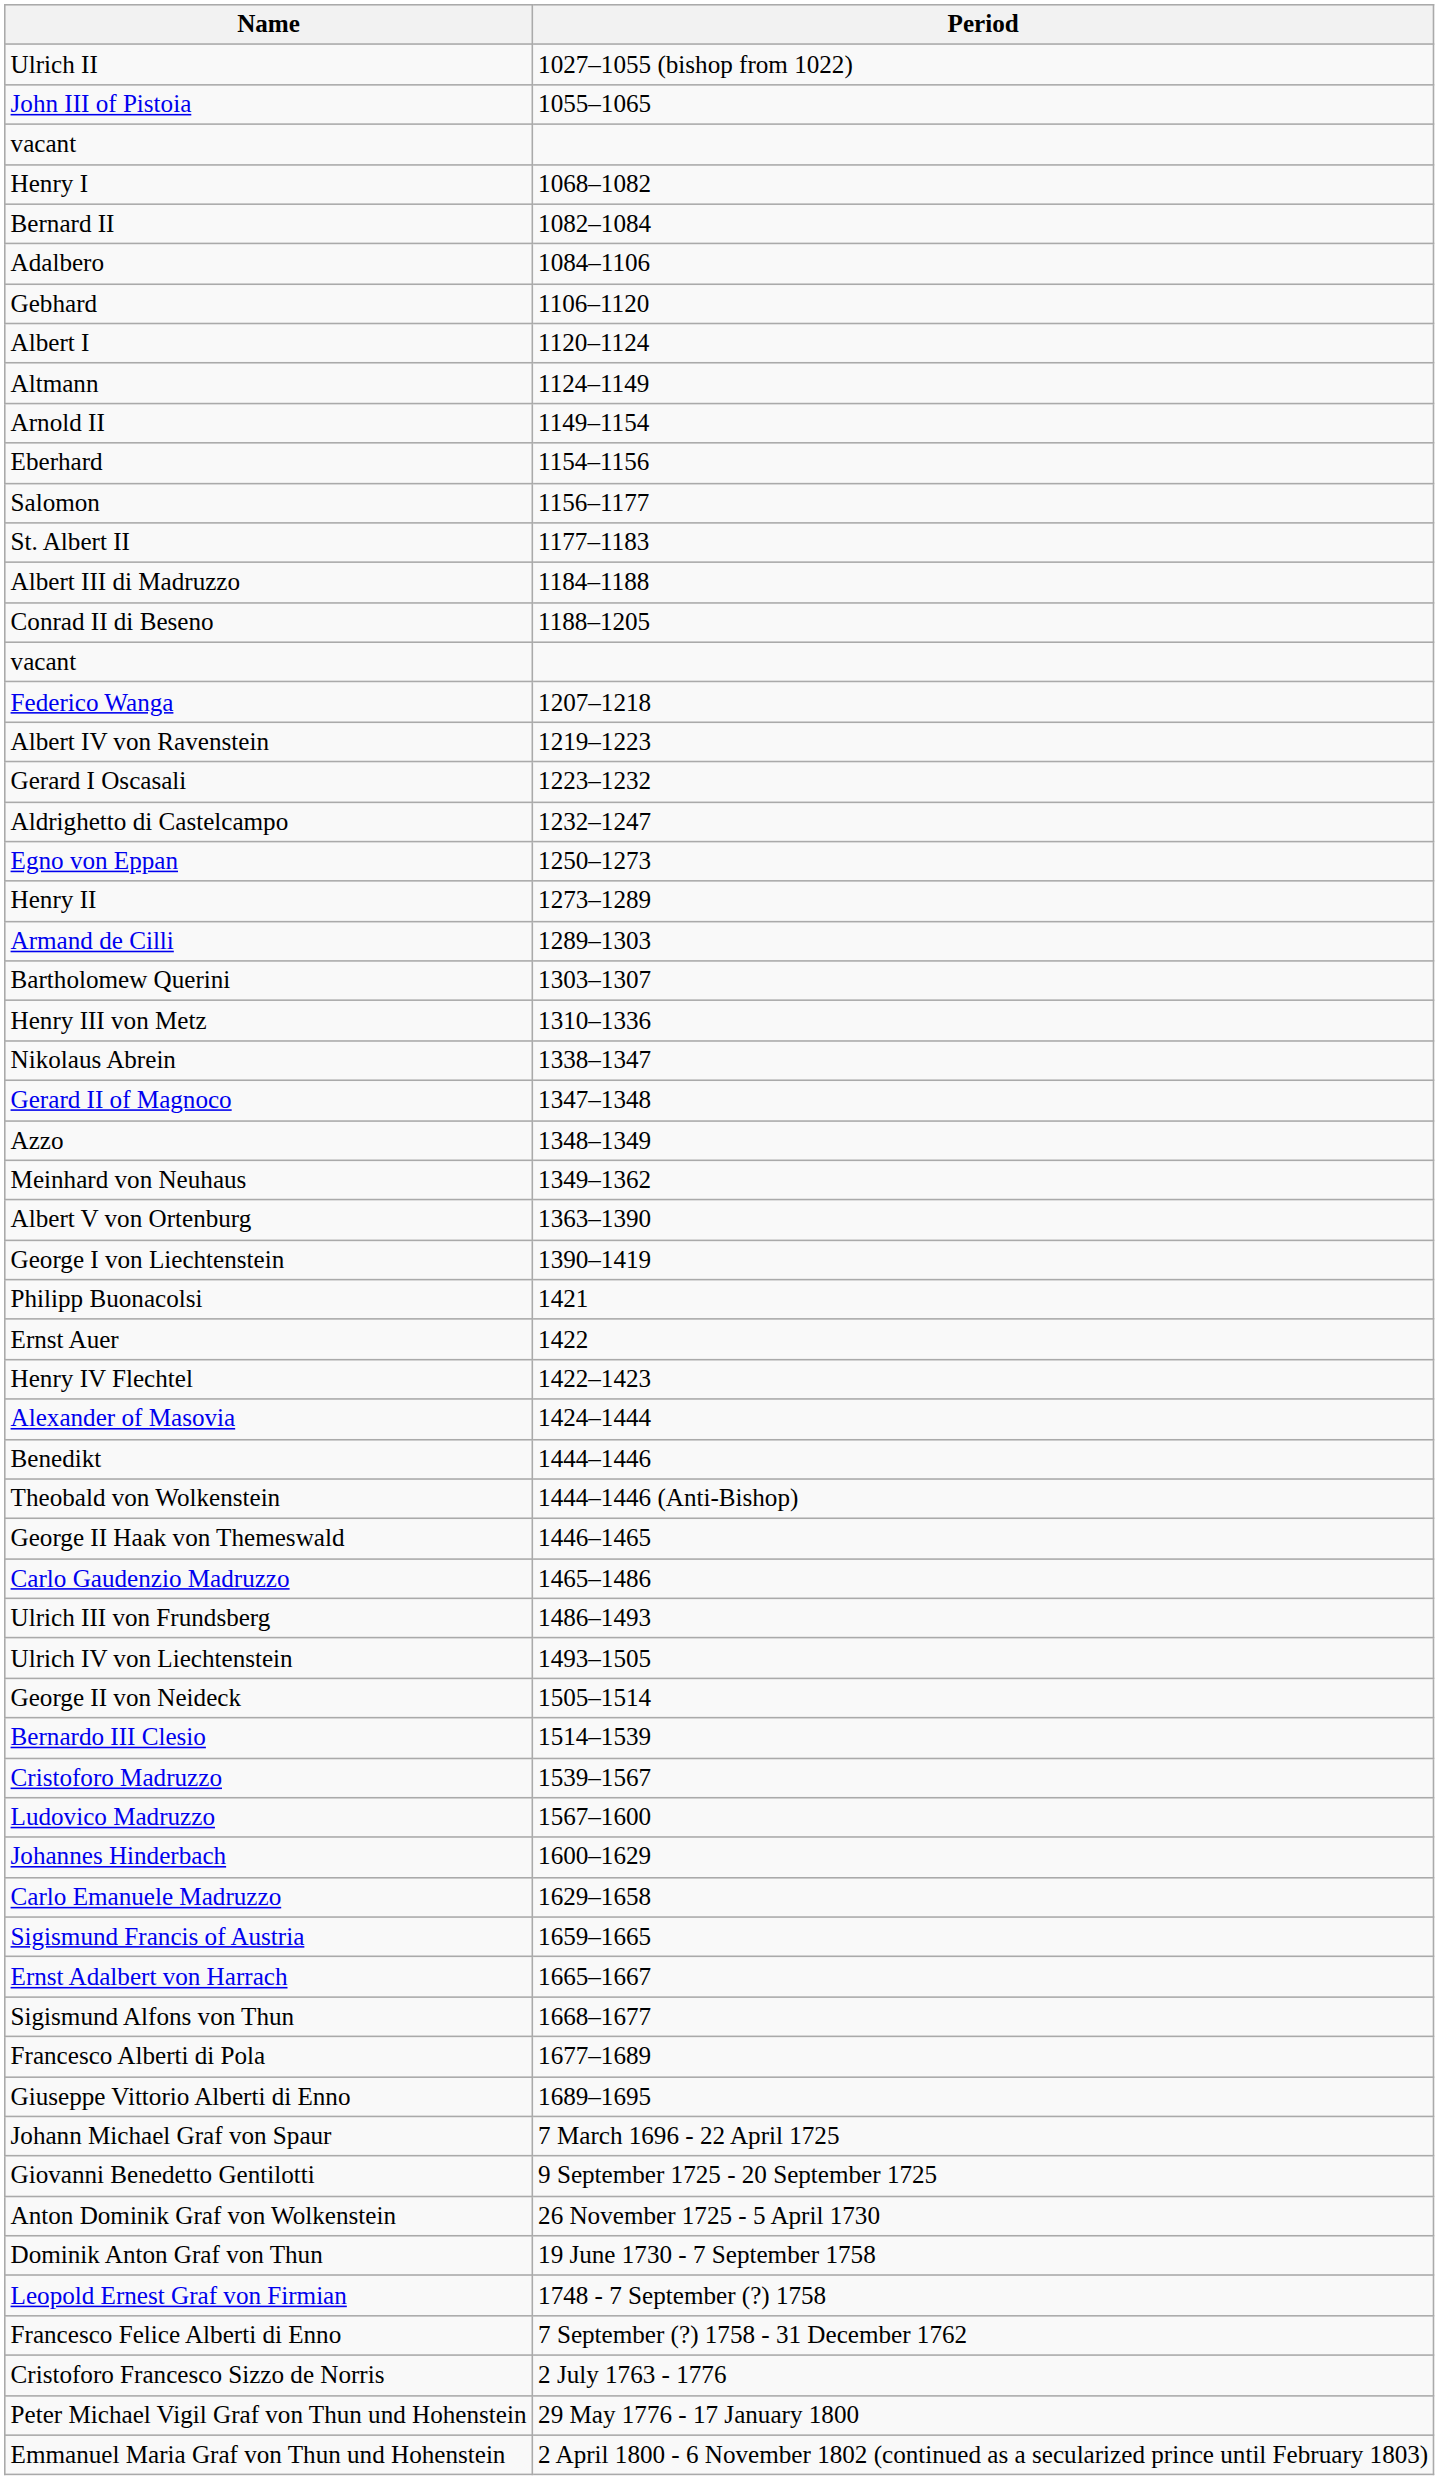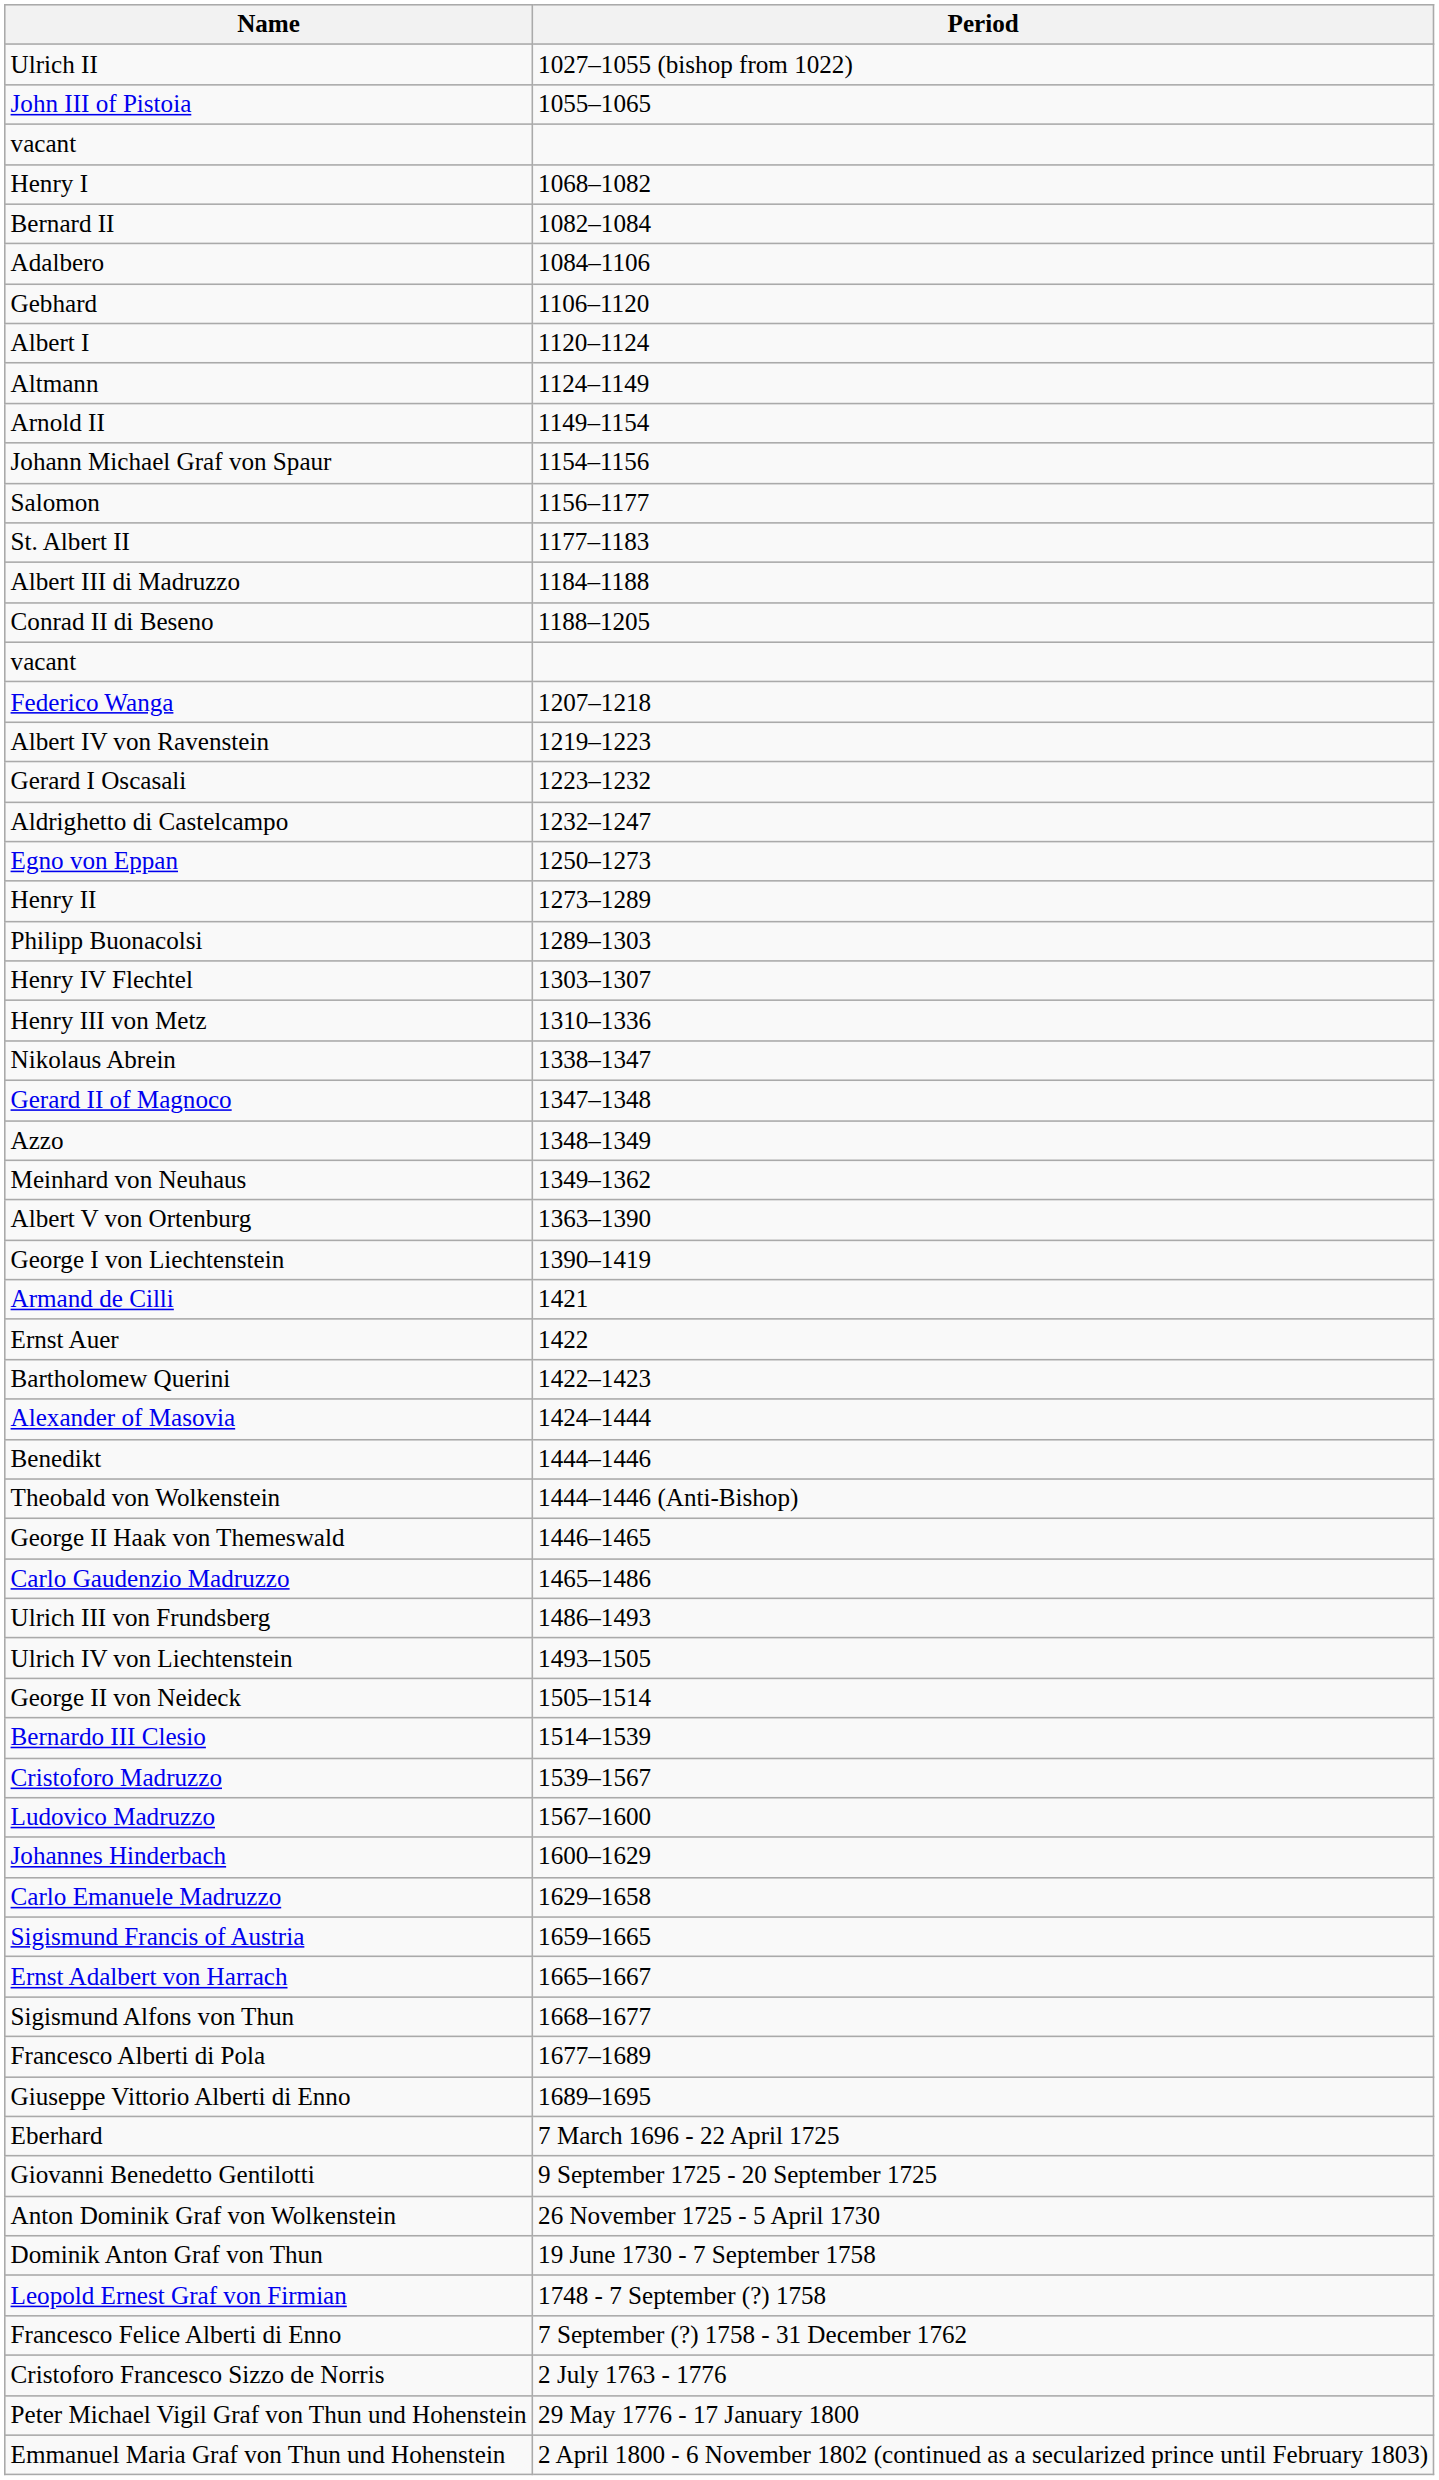(57, 462) Eberhard -> (171, 462) Johann Michael Graf von Spaur
(92, 940) Armand de Cilli -> (107, 940) Philipp Buonacolsi
(120, 980) Bartholomew Querini -> (102, 980) Henry IV Flechtel
(107, 1299) Philipp Buonacolsi -> (92, 1299) Armand de Cilli
(102, 1378) Henry IV Flechtel -> (120, 1378) Bartholomew Querini
(171, 2135) Johann Michael Graf von Spaur -> (57, 2135) Eberhard
